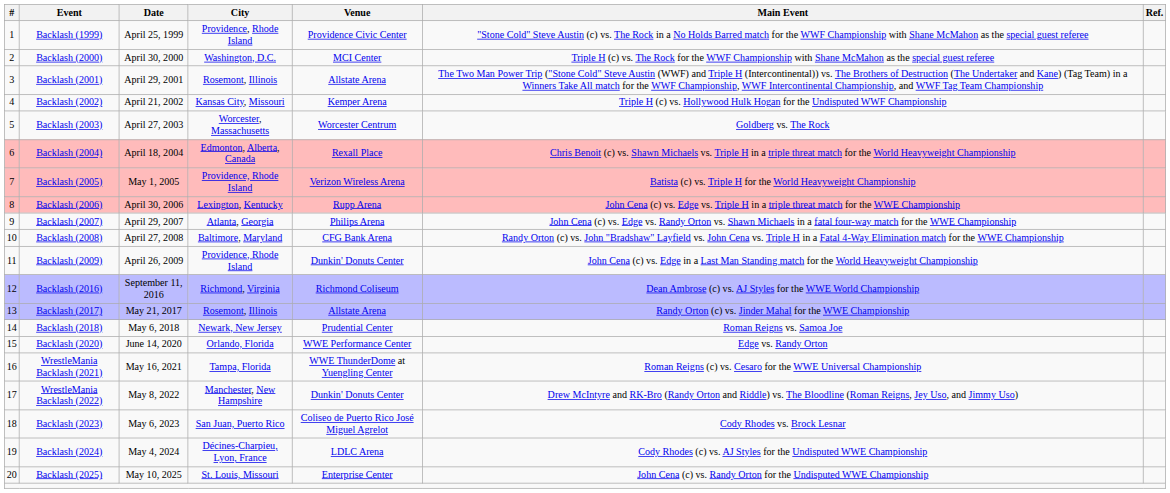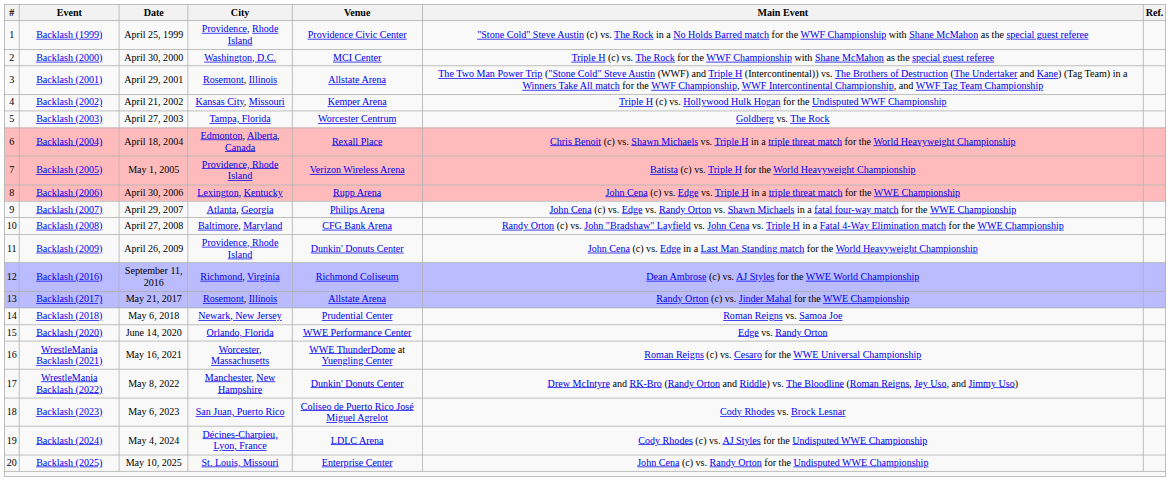(240, 125) Worcester, Massachusetts -> (240, 119) Tampa, Florida
(240, 366) Tampa, Florida -> (240, 355) Worcester, Massachusetts
